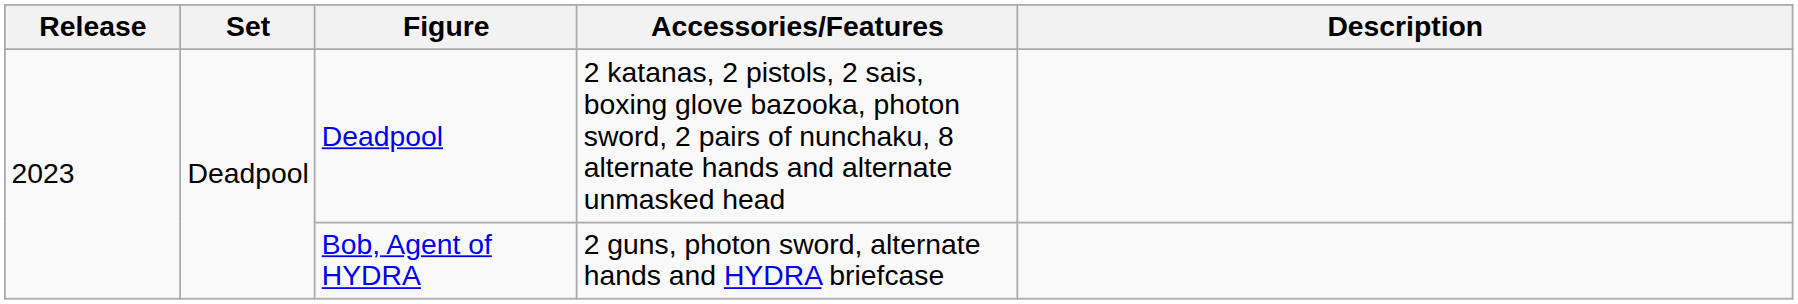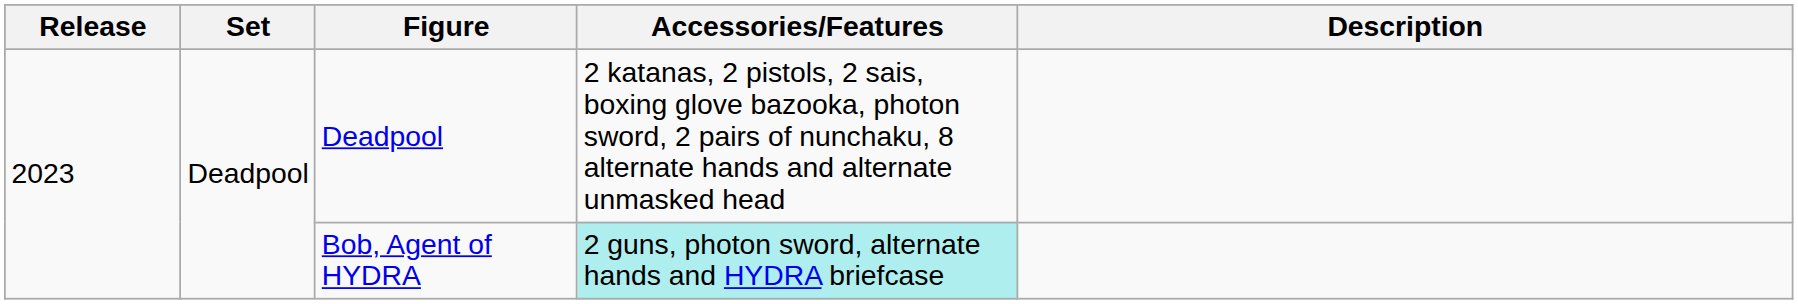(782, 260) no background -> (782, 260) paleturquoise background
